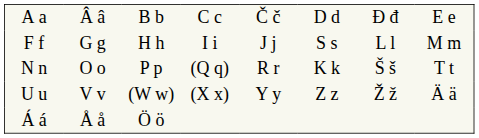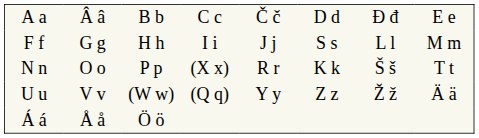(210, 68) (Q q) -> (210, 68) (X x)
(210, 94) (X x) -> (210, 94) (Q q)
